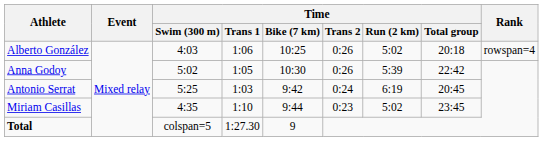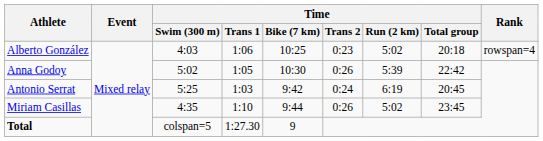(343, 51) 0:26 -> (343, 51) 0:23
(343, 108) 0:23 -> (343, 108) 0:26
